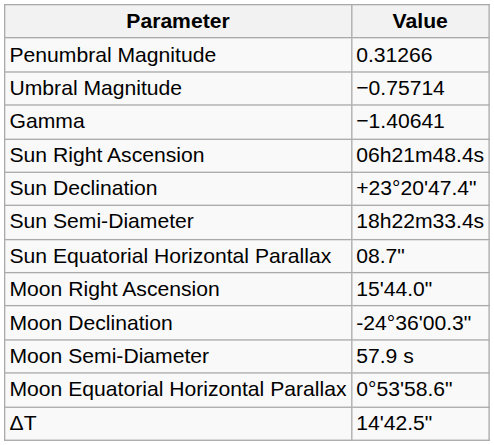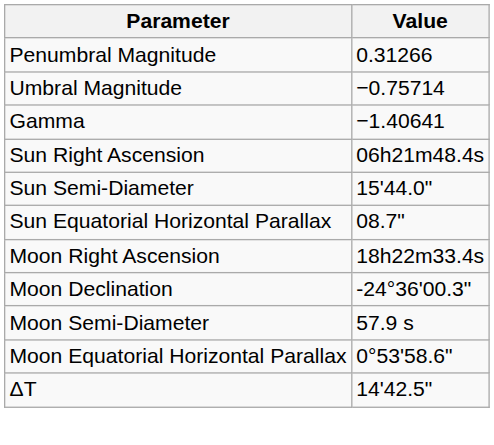- row: (83, 188)
(420, 222) 18h22m33.4s -> (394, 188) 15'44.0"
(394, 289) 15'44.0" -> (420, 255) 18h22m33.4s
